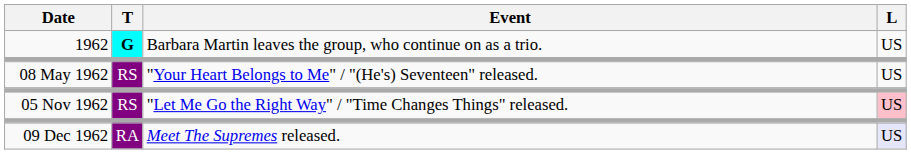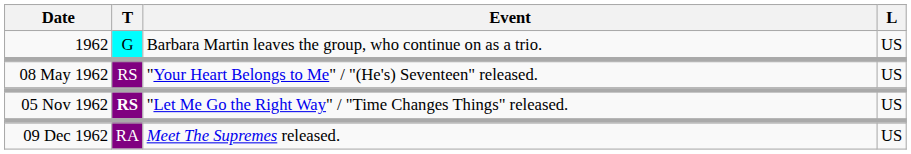(127, 44) bold -> (127, 44) normal
(127, 105) normal -> (127, 105) bold
(892, 105) pink background -> (892, 105) no background
(892, 135) lavender background -> (892, 135) no background
